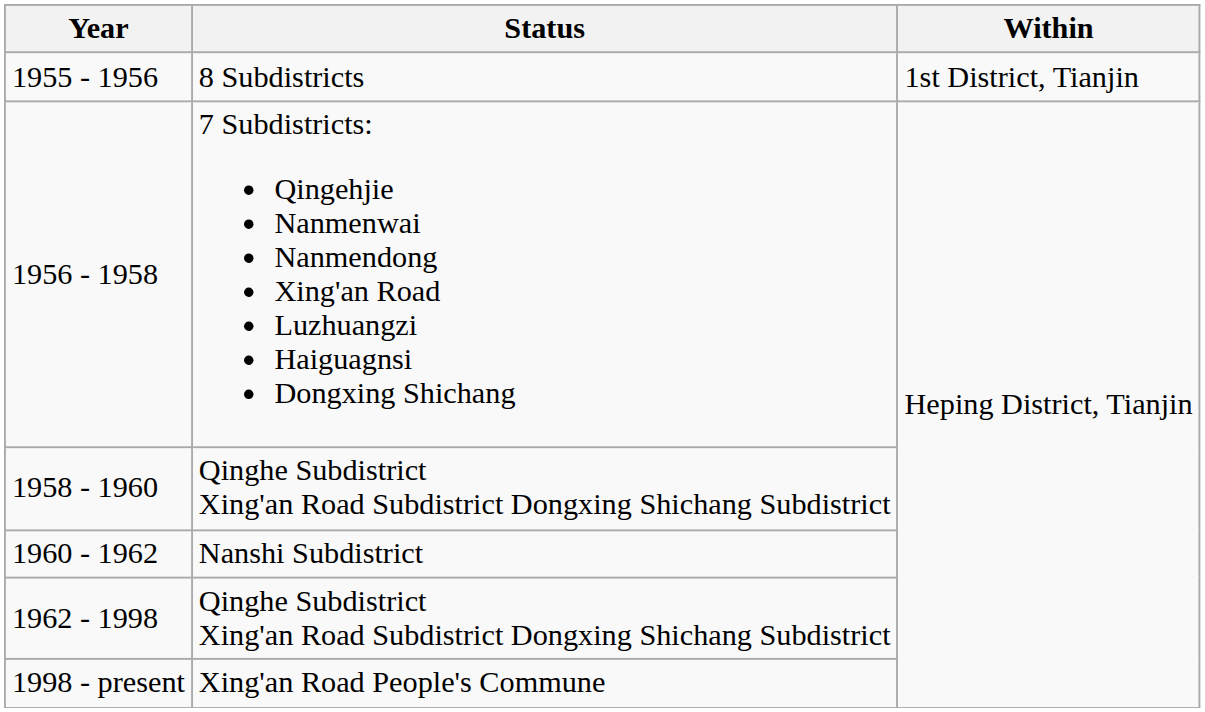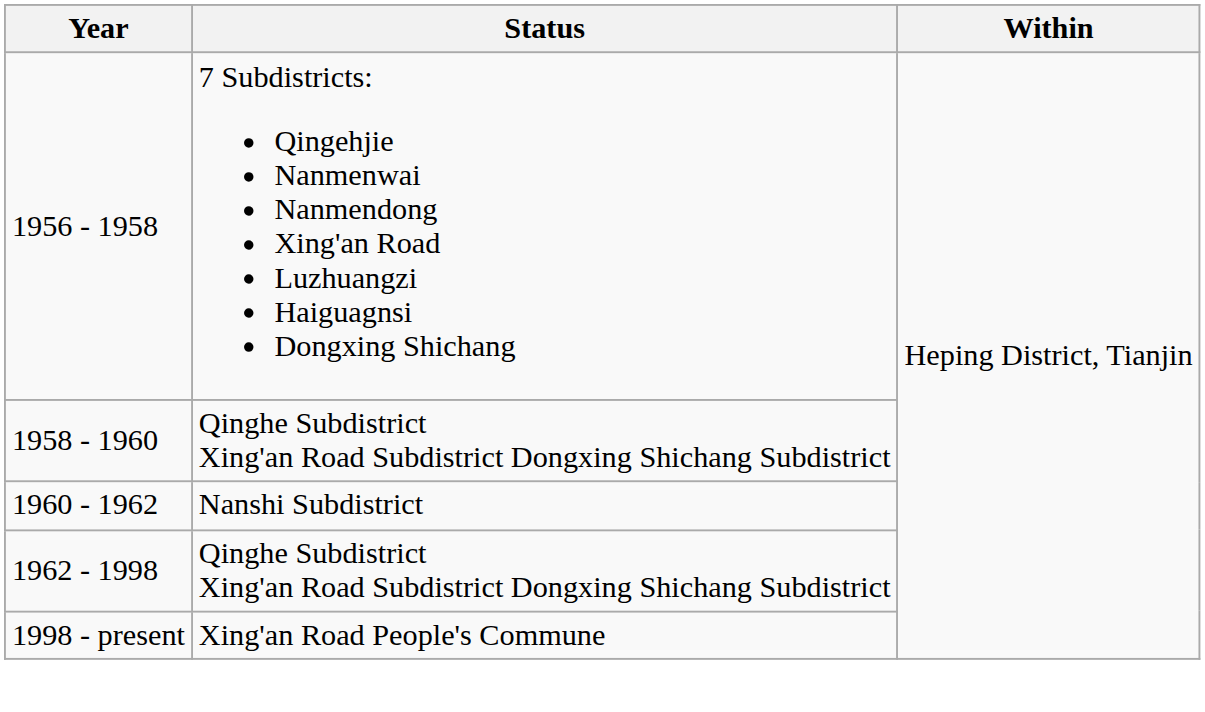- row: (85, 76)
